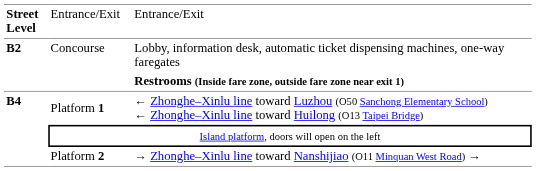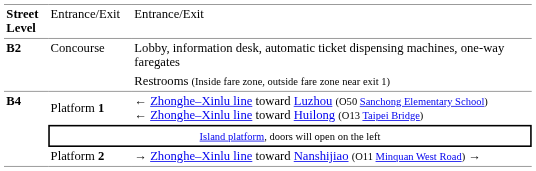(269, 81) bold -> (262, 81) normal
